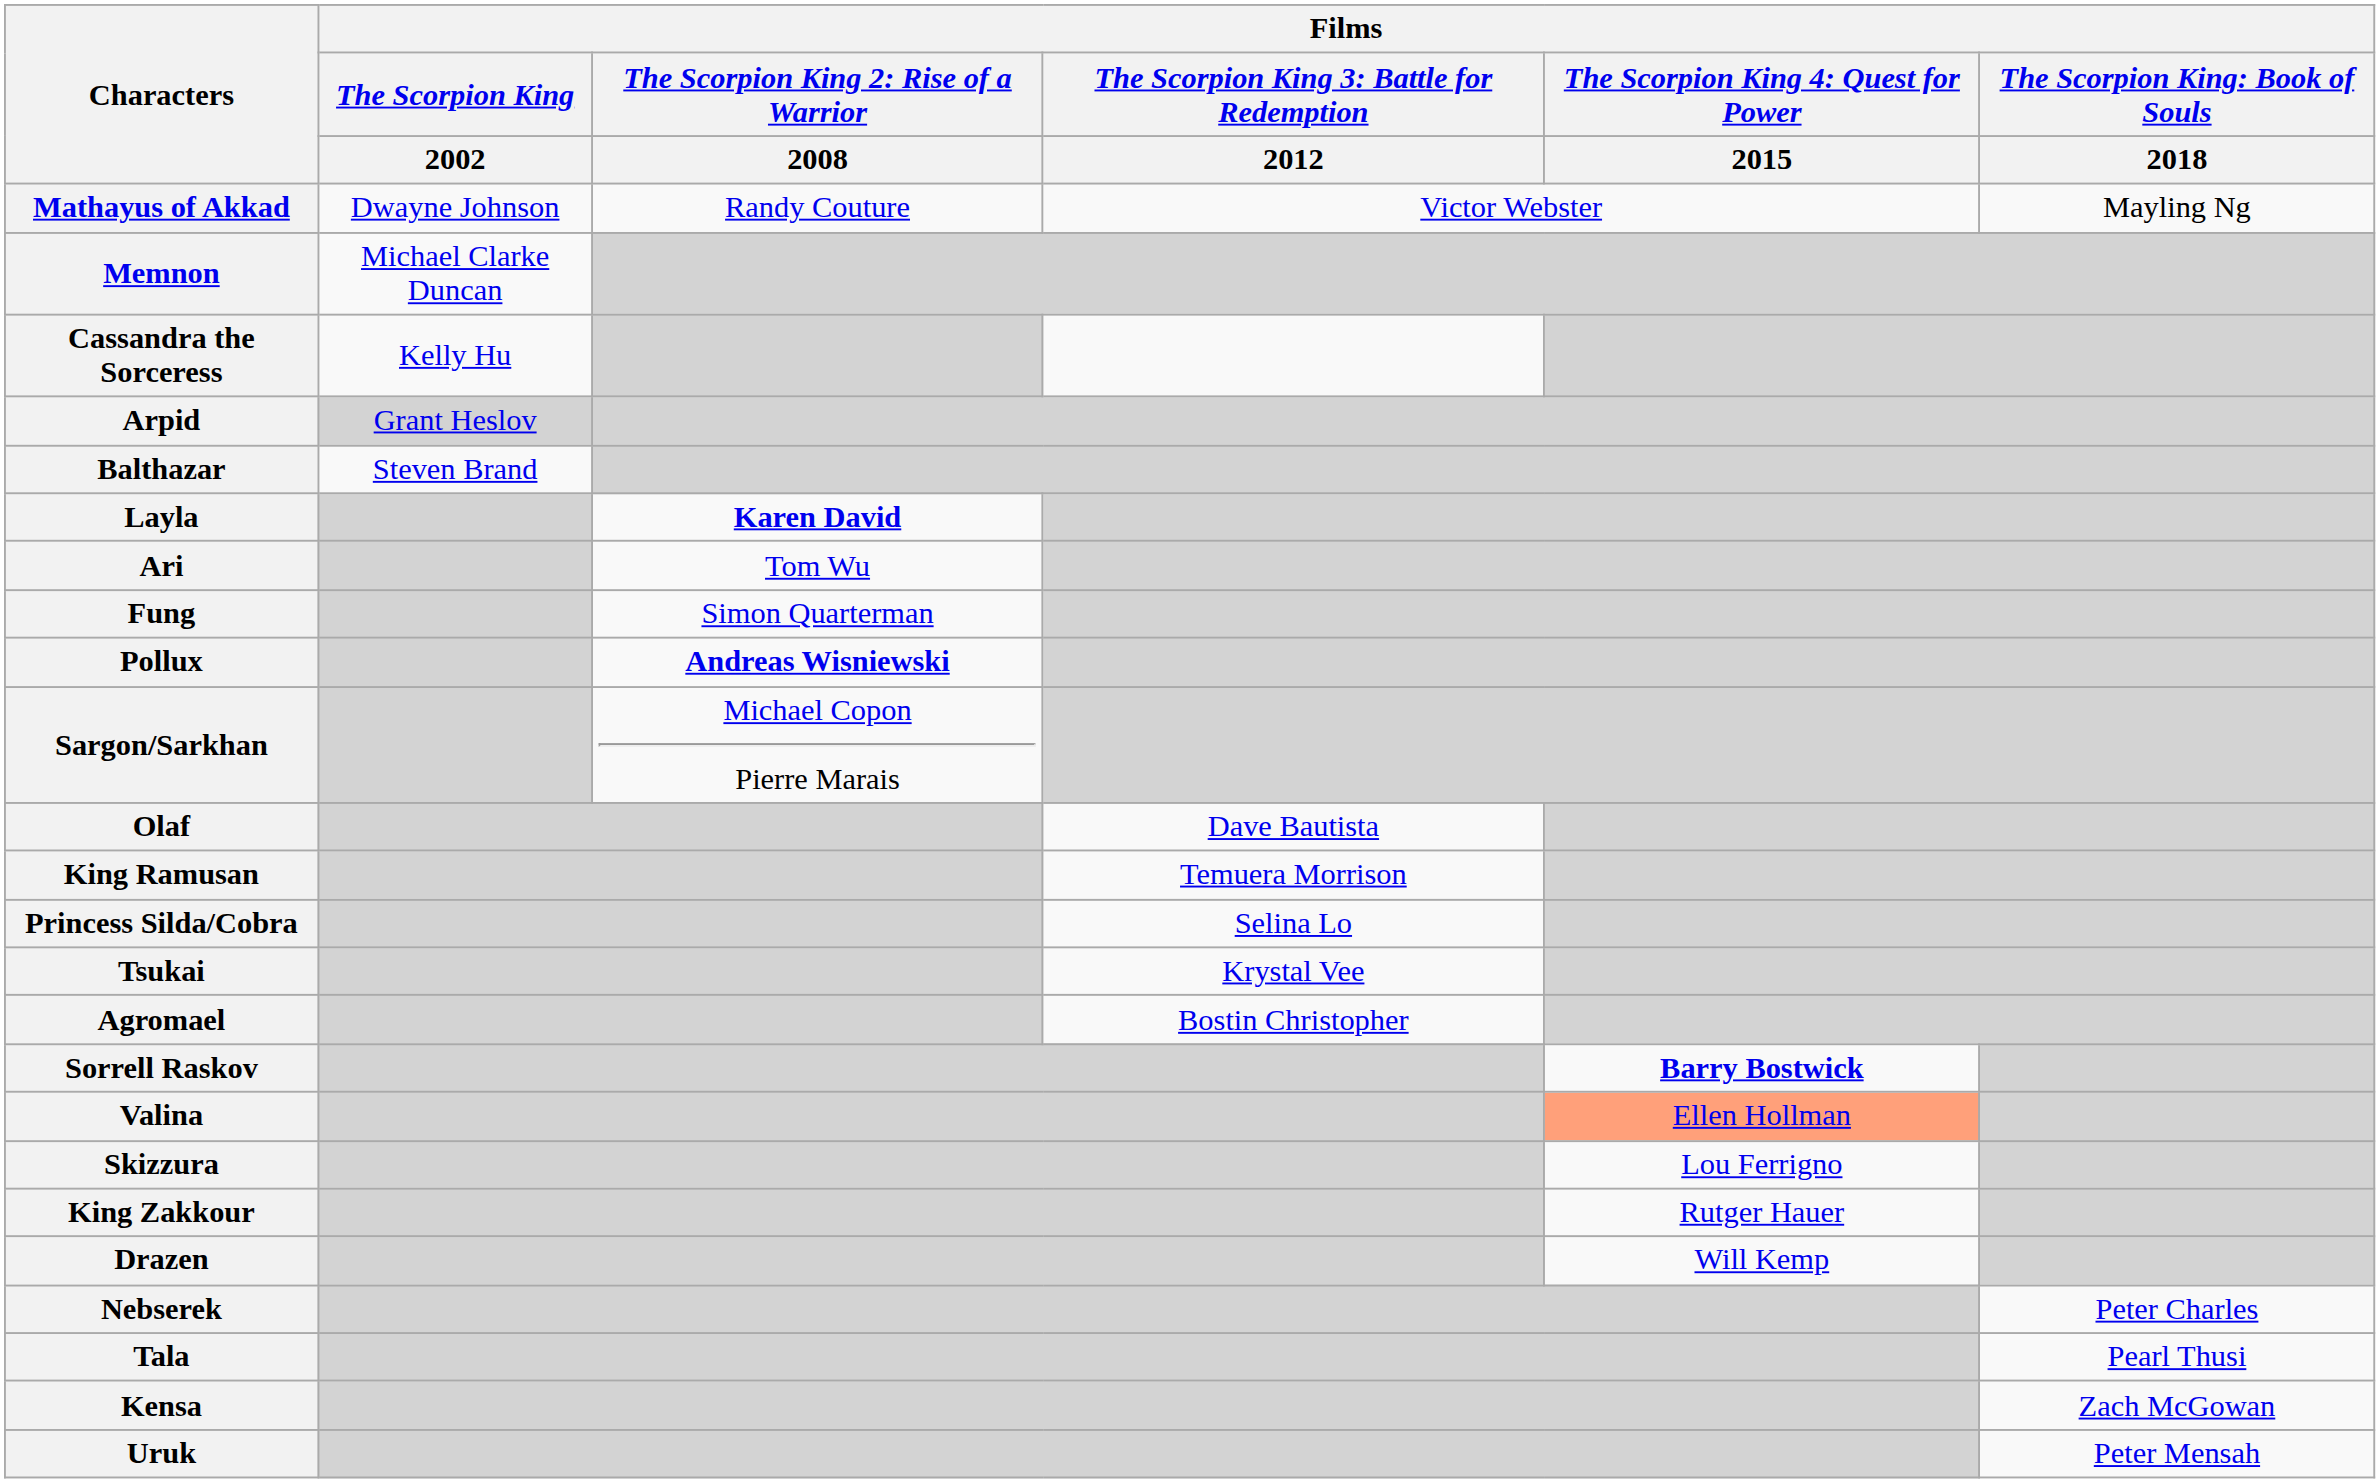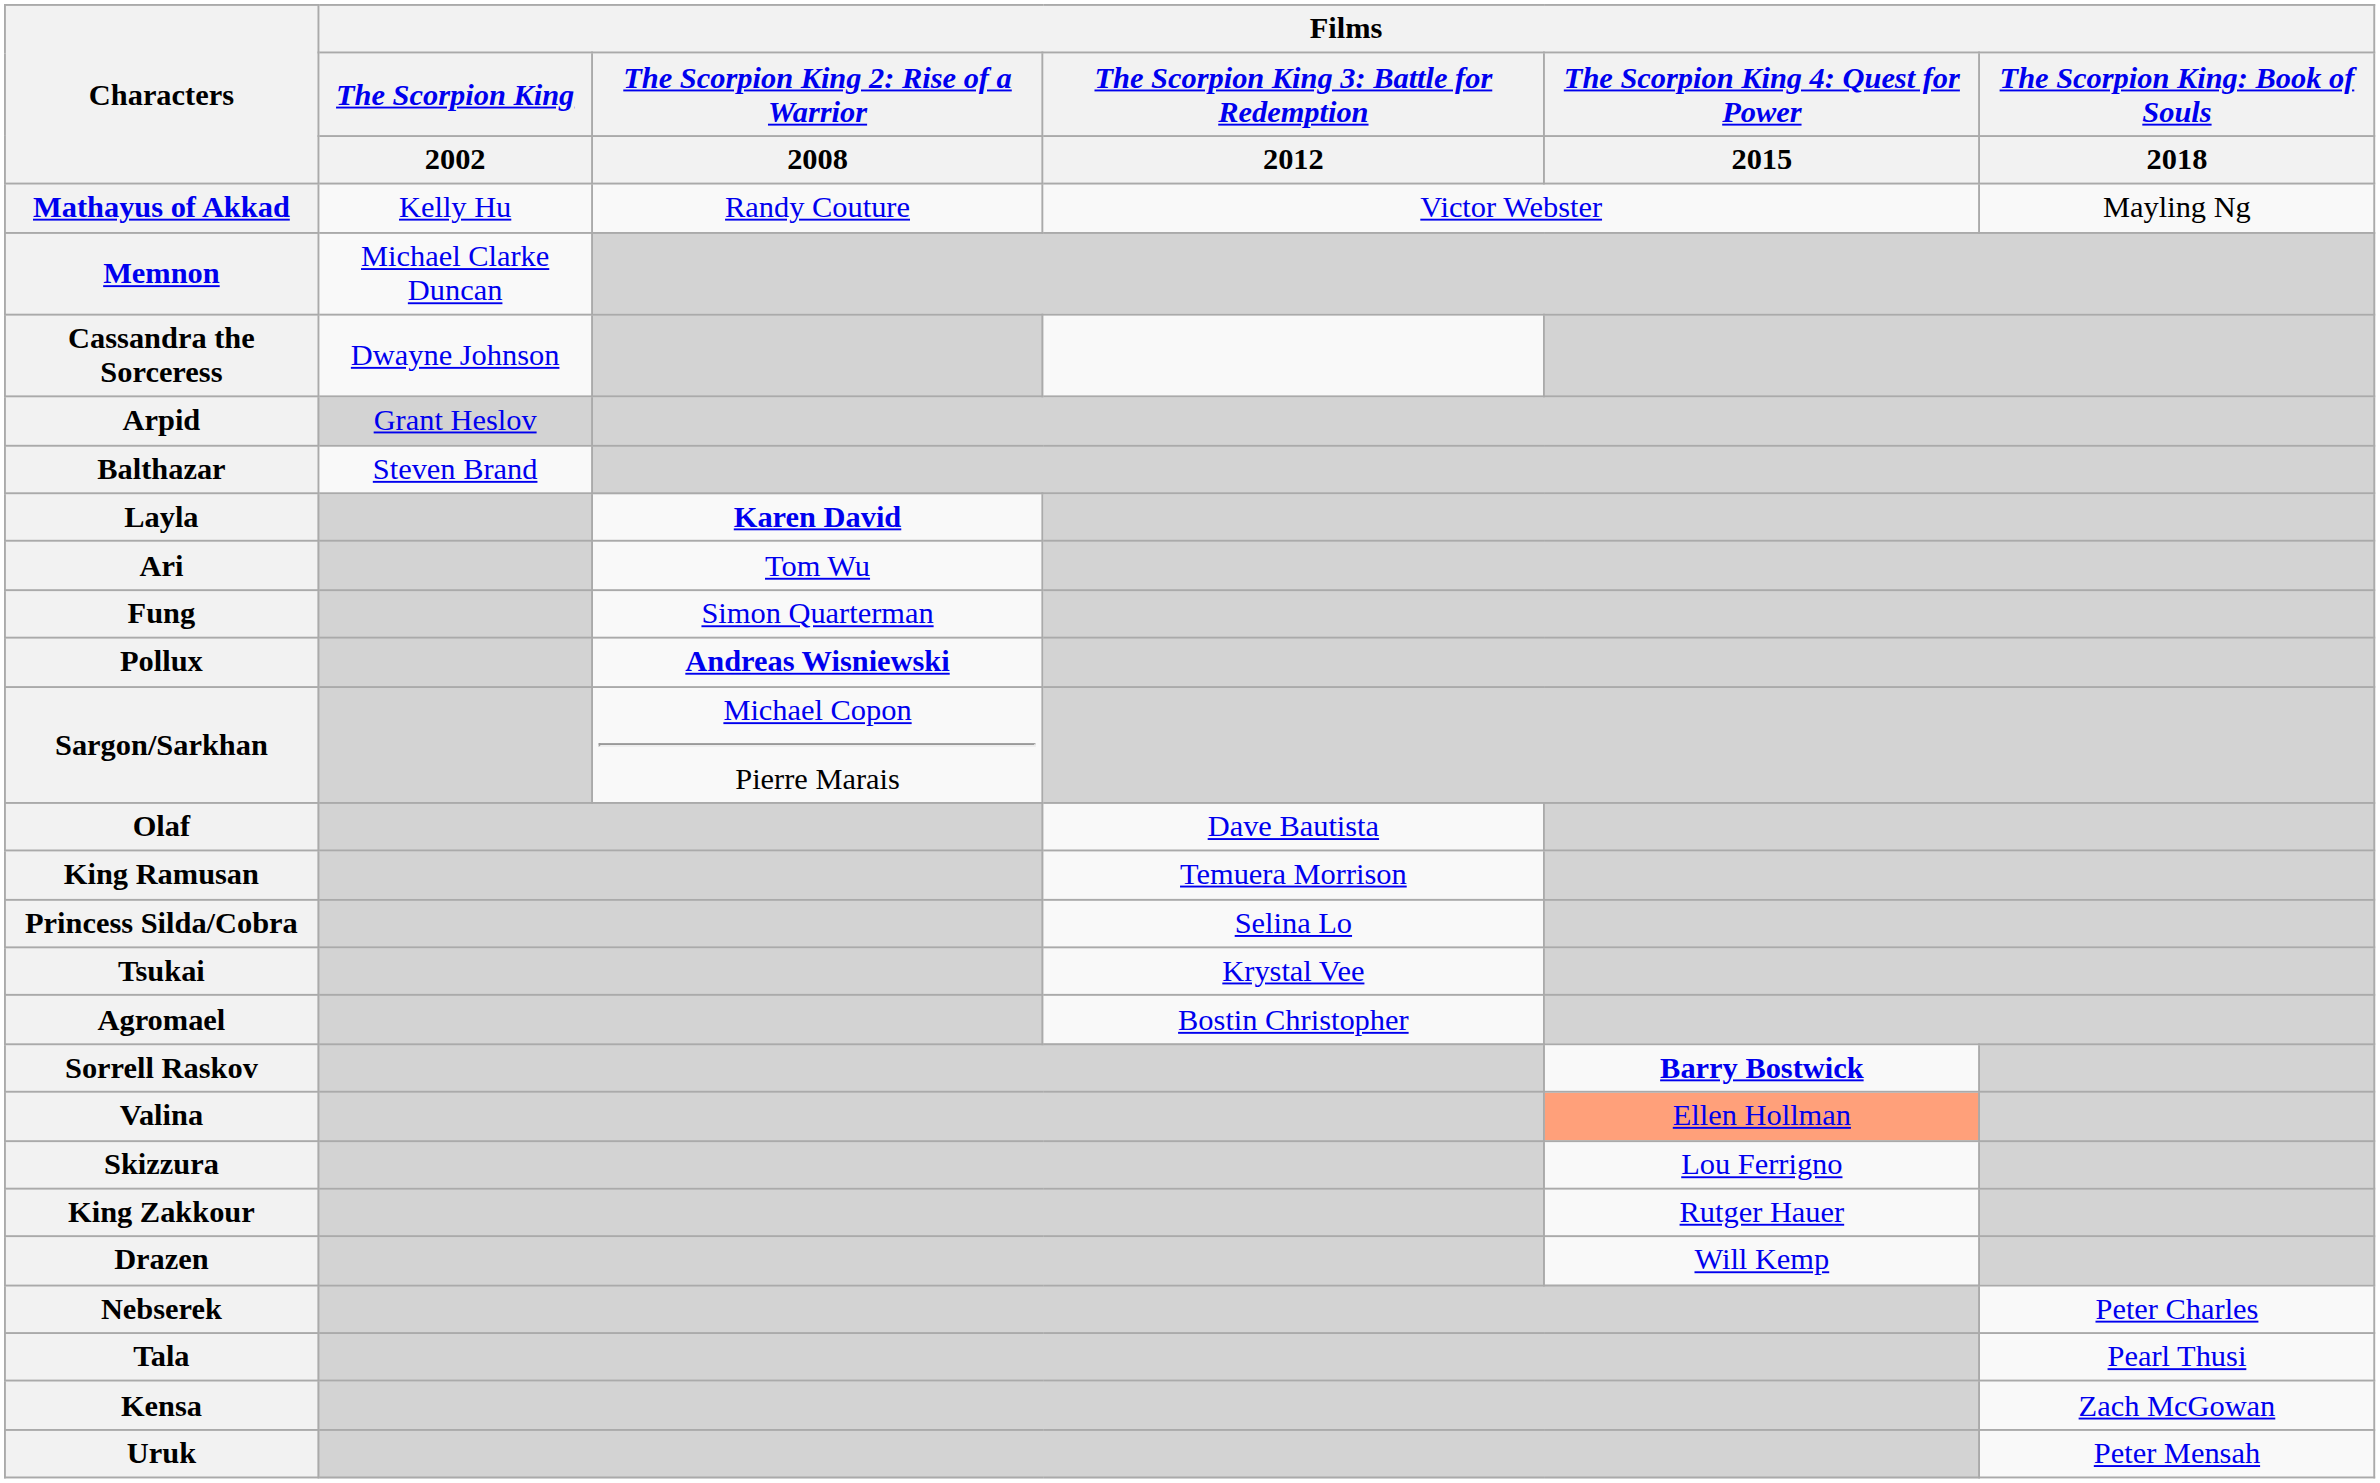(455, 207) Dwayne Johnson -> (455, 207) Kelly Hu
(455, 355) Kelly Hu -> (455, 355) Dwayne Johnson
